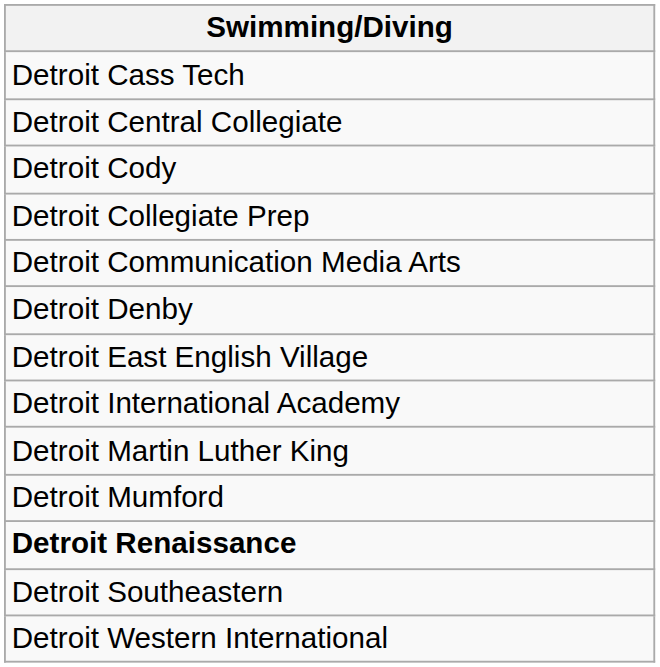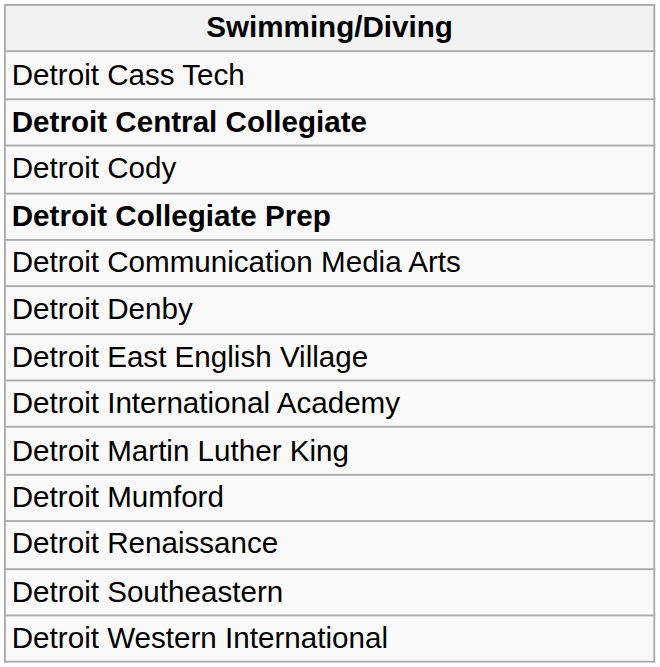(177, 121) normal -> (189, 121) bold
(161, 215) normal -> (171, 215) bold
(154, 544) bold -> (145, 544) normal
